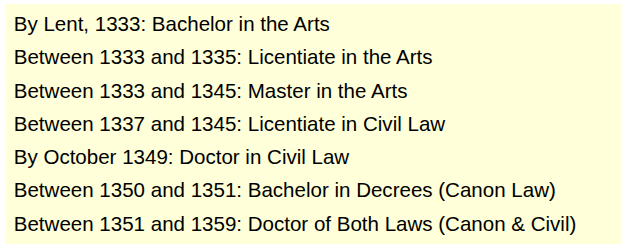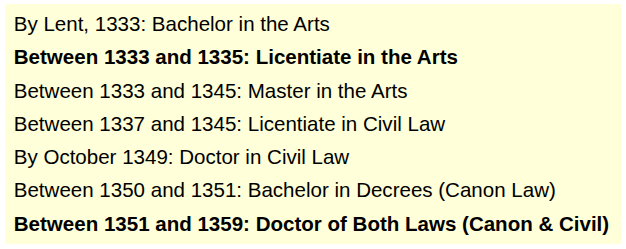(223, 58) normal -> (236, 58) bold
(295, 224) normal -> (311, 224) bold
